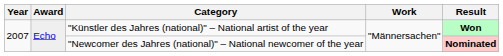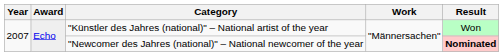(471, 28) bold -> (471, 28) normal
